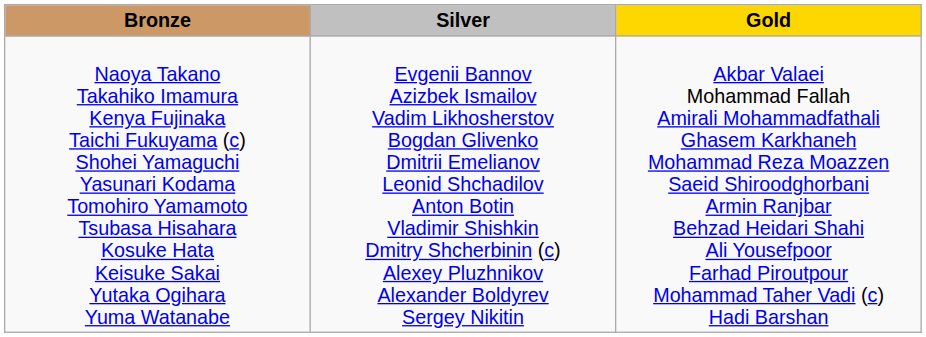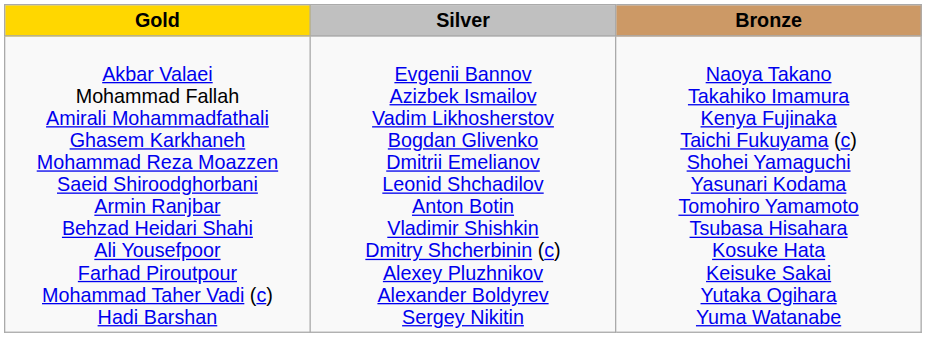columns swapped: (769, 20) <-> (157, 20)
